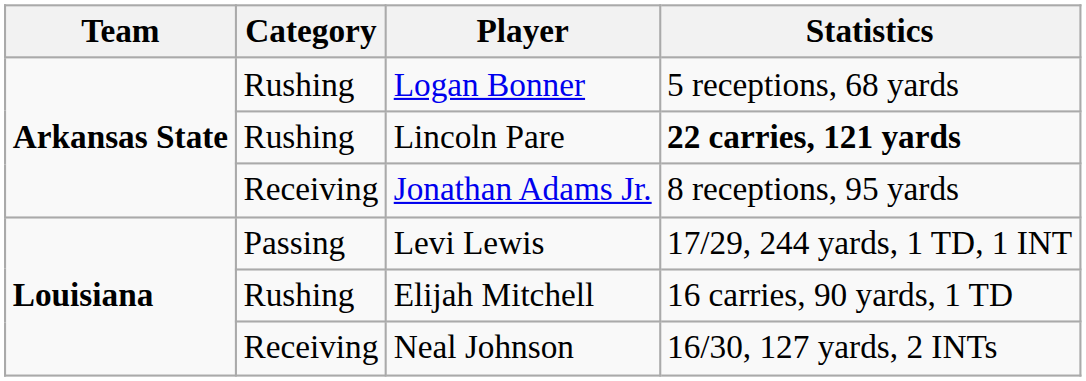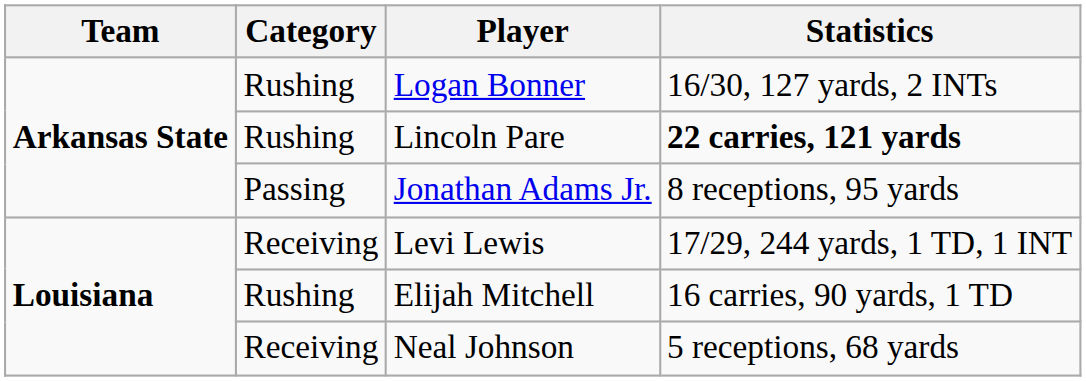(813, 83) 5 receptions, 68 yards -> (832, 83) 16/30, 127 yards, 2 INTs
(311, 189) Receiving -> (294, 189) Passing
(294, 242) Passing -> (311, 242) Receiving
(832, 347) 16/30, 127 yards, 2 INTs -> (813, 347) 5 receptions, 68 yards
